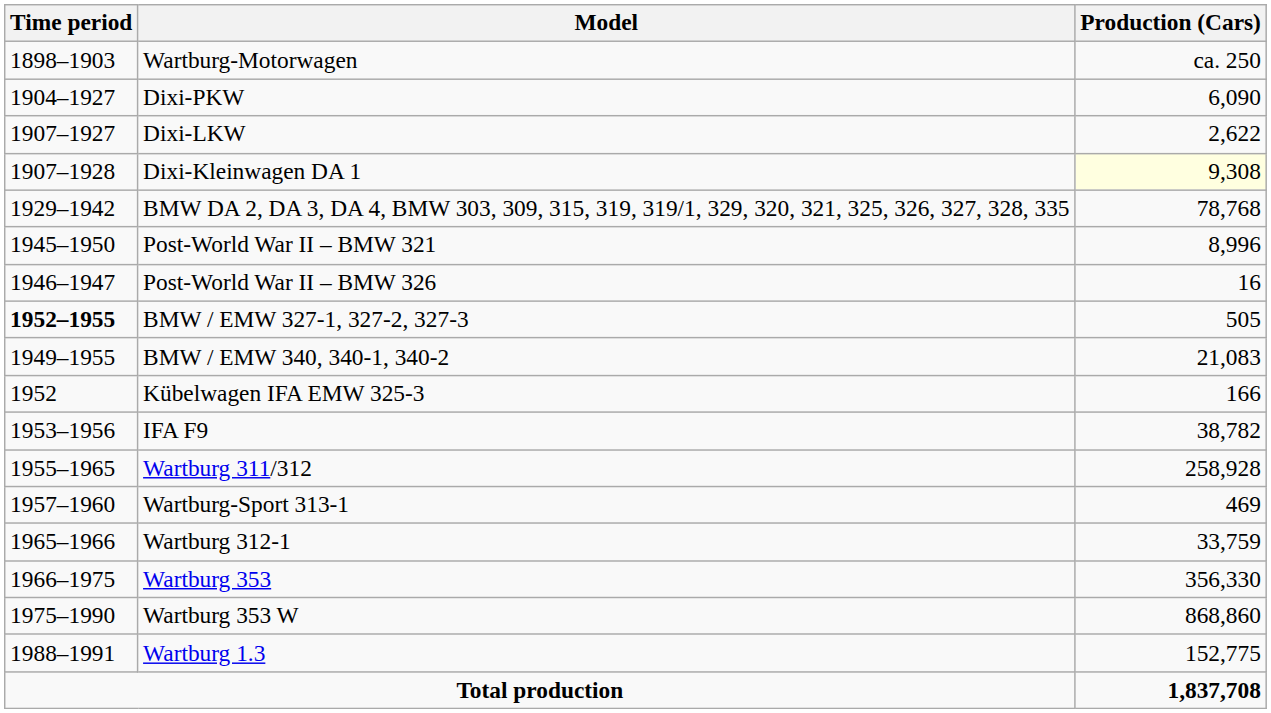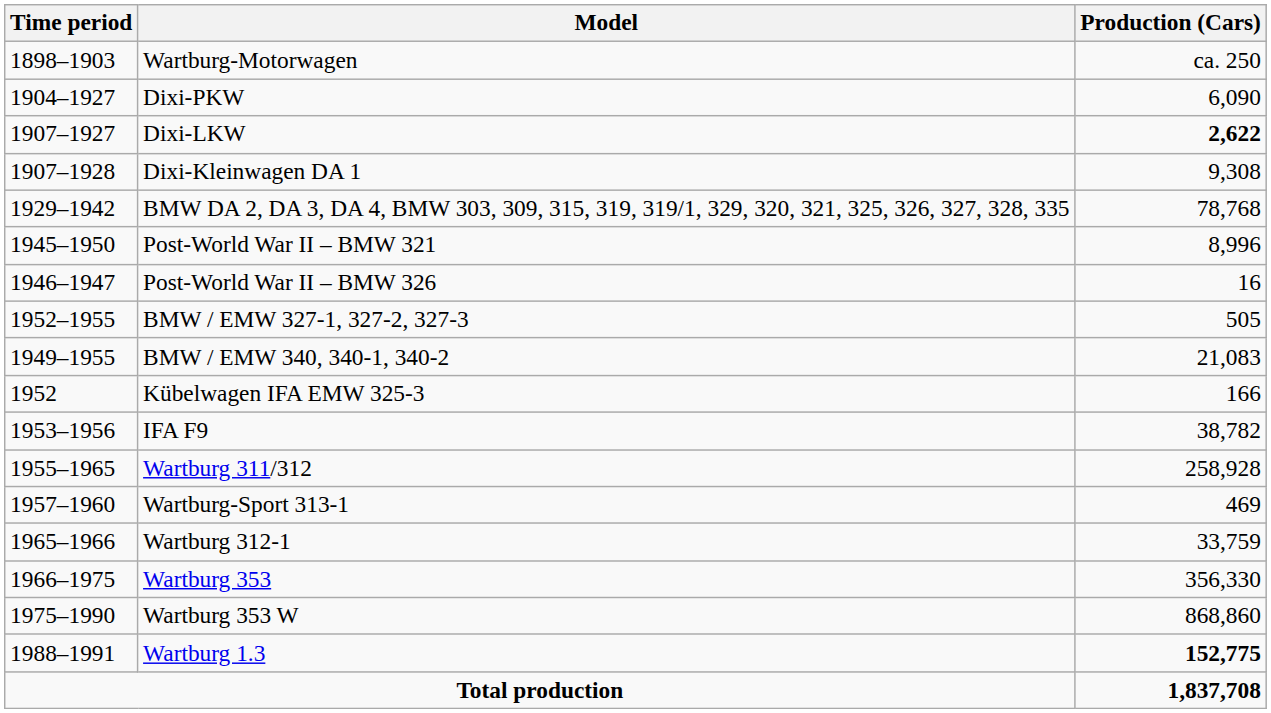(1235, 134) normal -> (1235, 134) bold
(1235, 171) lightyellow background -> (1235, 171) no background
(63, 319) bold -> (63, 319) normal
(1223, 652) normal -> (1223, 652) bold
